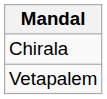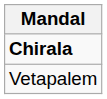(39, 49) normal -> (41, 49) bold
